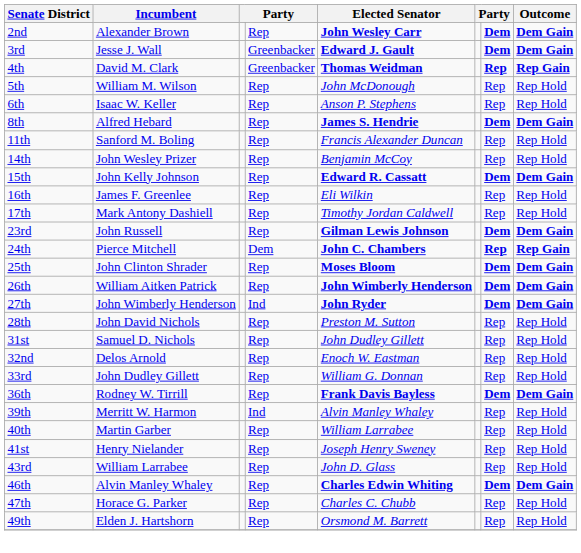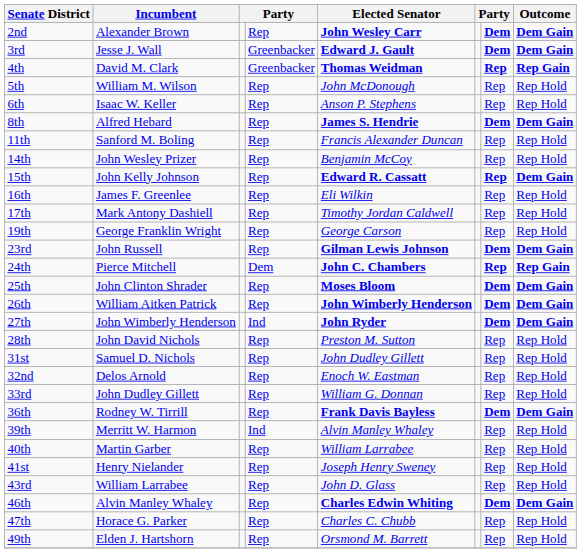(497, 176) Dem -> (495, 176) Rep
+ row: (19, 231)
